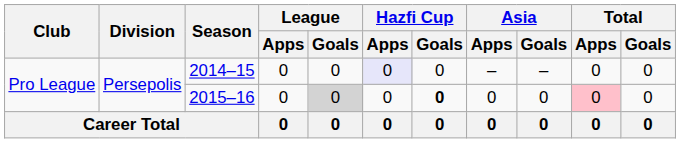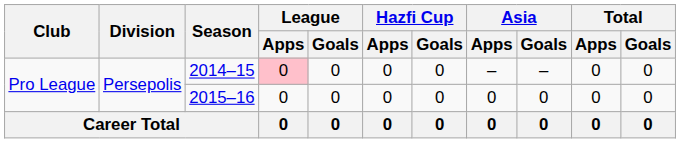(283, 71) no background -> (283, 71) pink background
(388, 71) lavender background -> (388, 71) no background
(335, 97) lightgrey background -> (335, 97) no background
(440, 97) bold -> (440, 97) normal
(596, 97) pink background -> (596, 97) no background
